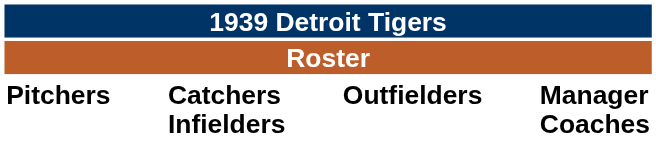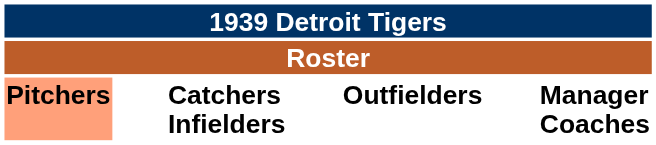(58, 94) no background -> (58, 94) lightsalmon background
